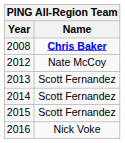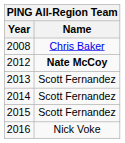(77, 46) bold -> (77, 46) normal
(77, 63) normal -> (77, 63) bold
